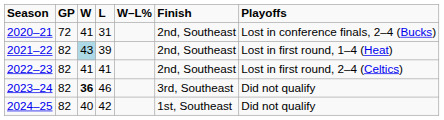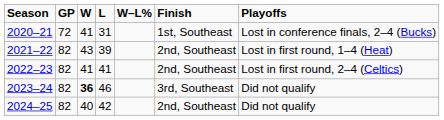(197, 32) 2nd, Southeast -> (195, 32) 1st, Southeast
(87, 50) lightblue background -> (87, 50) no background
(195, 106) 1st, Southeast -> (197, 106) 2nd, Southeast
